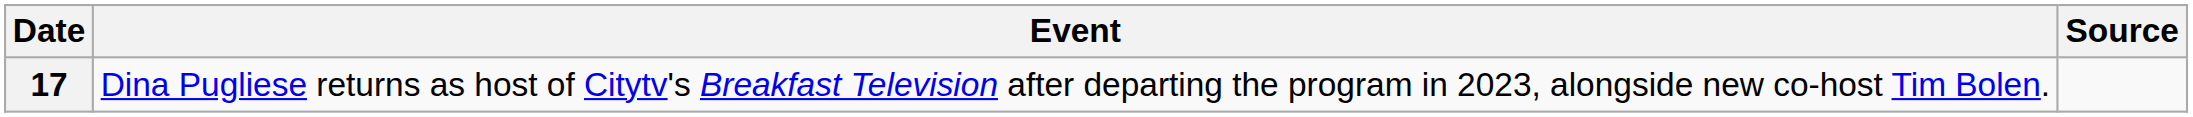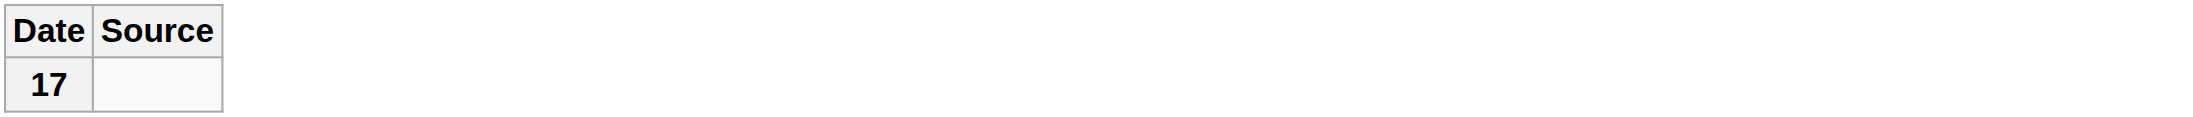- column: (1075, 31)
